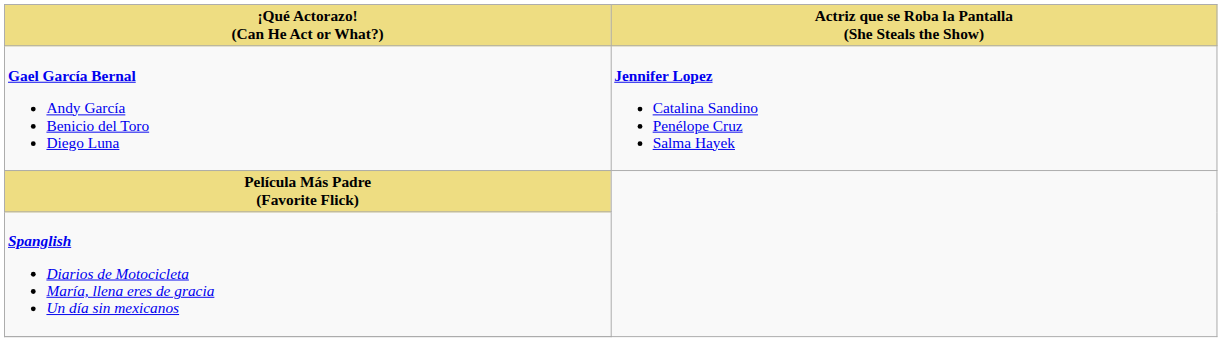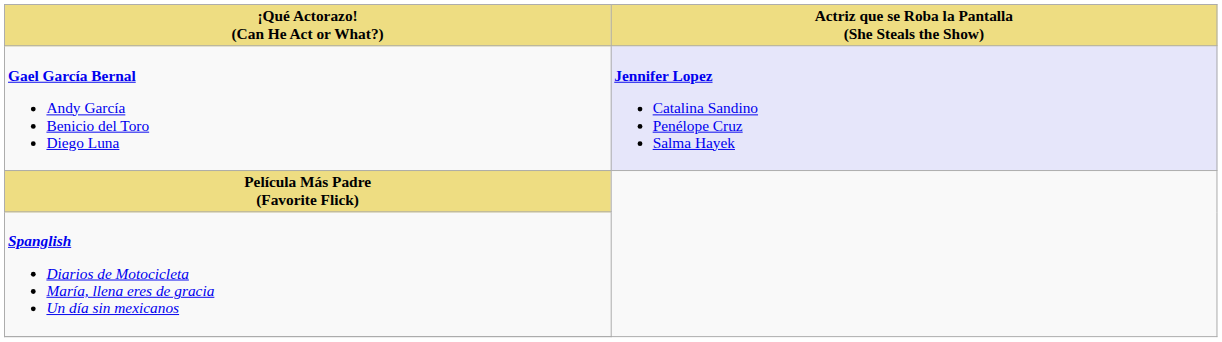(914, 109) no background -> (914, 109) lavender background
